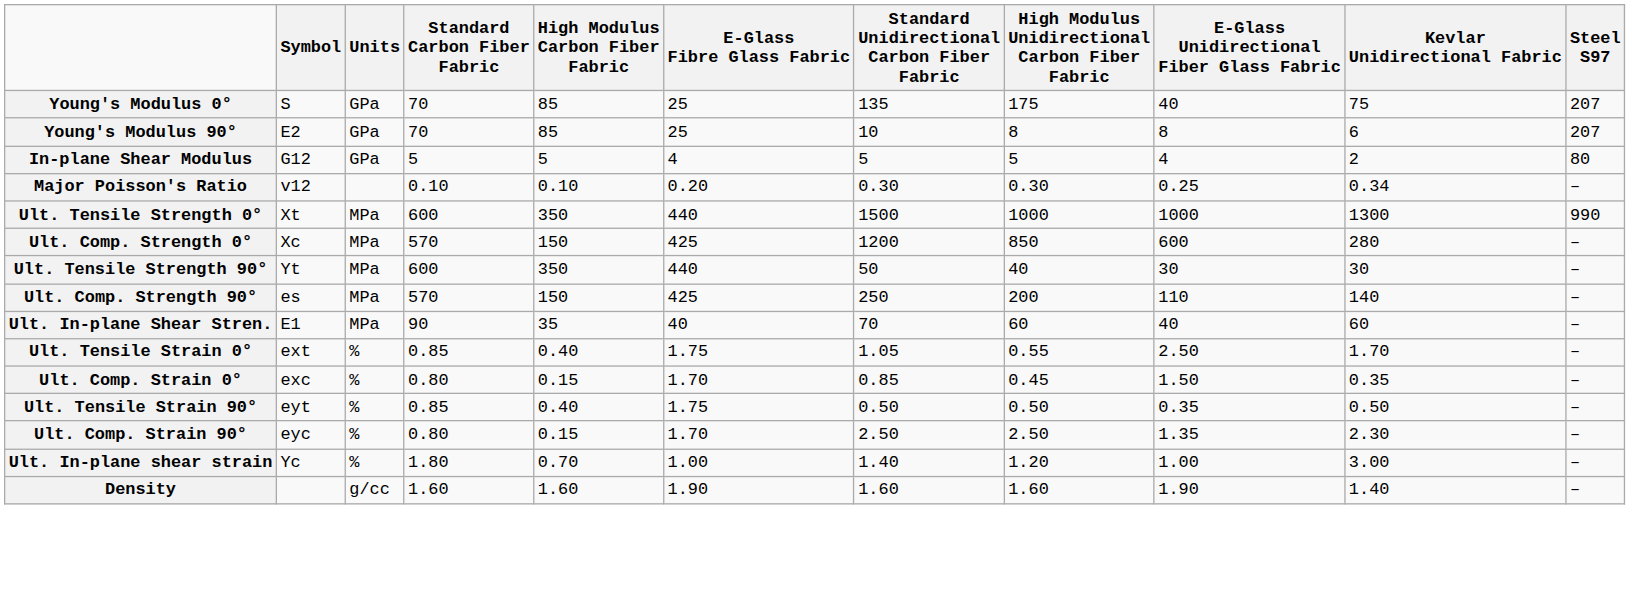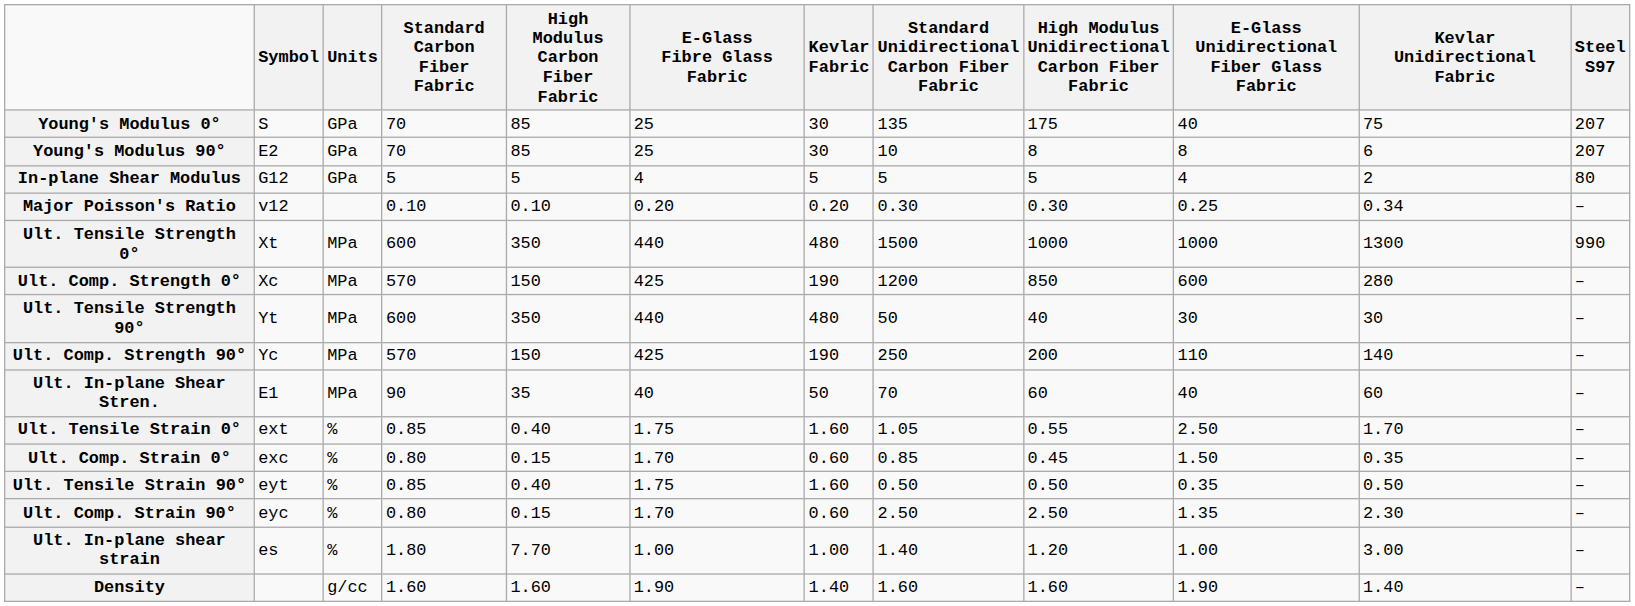+ column: (839, 57)
(291, 297) es -> (268, 356) Yc
(291, 463) Yc -> (268, 550) es
(558, 463) 0.70 -> (531, 550) 7.70
